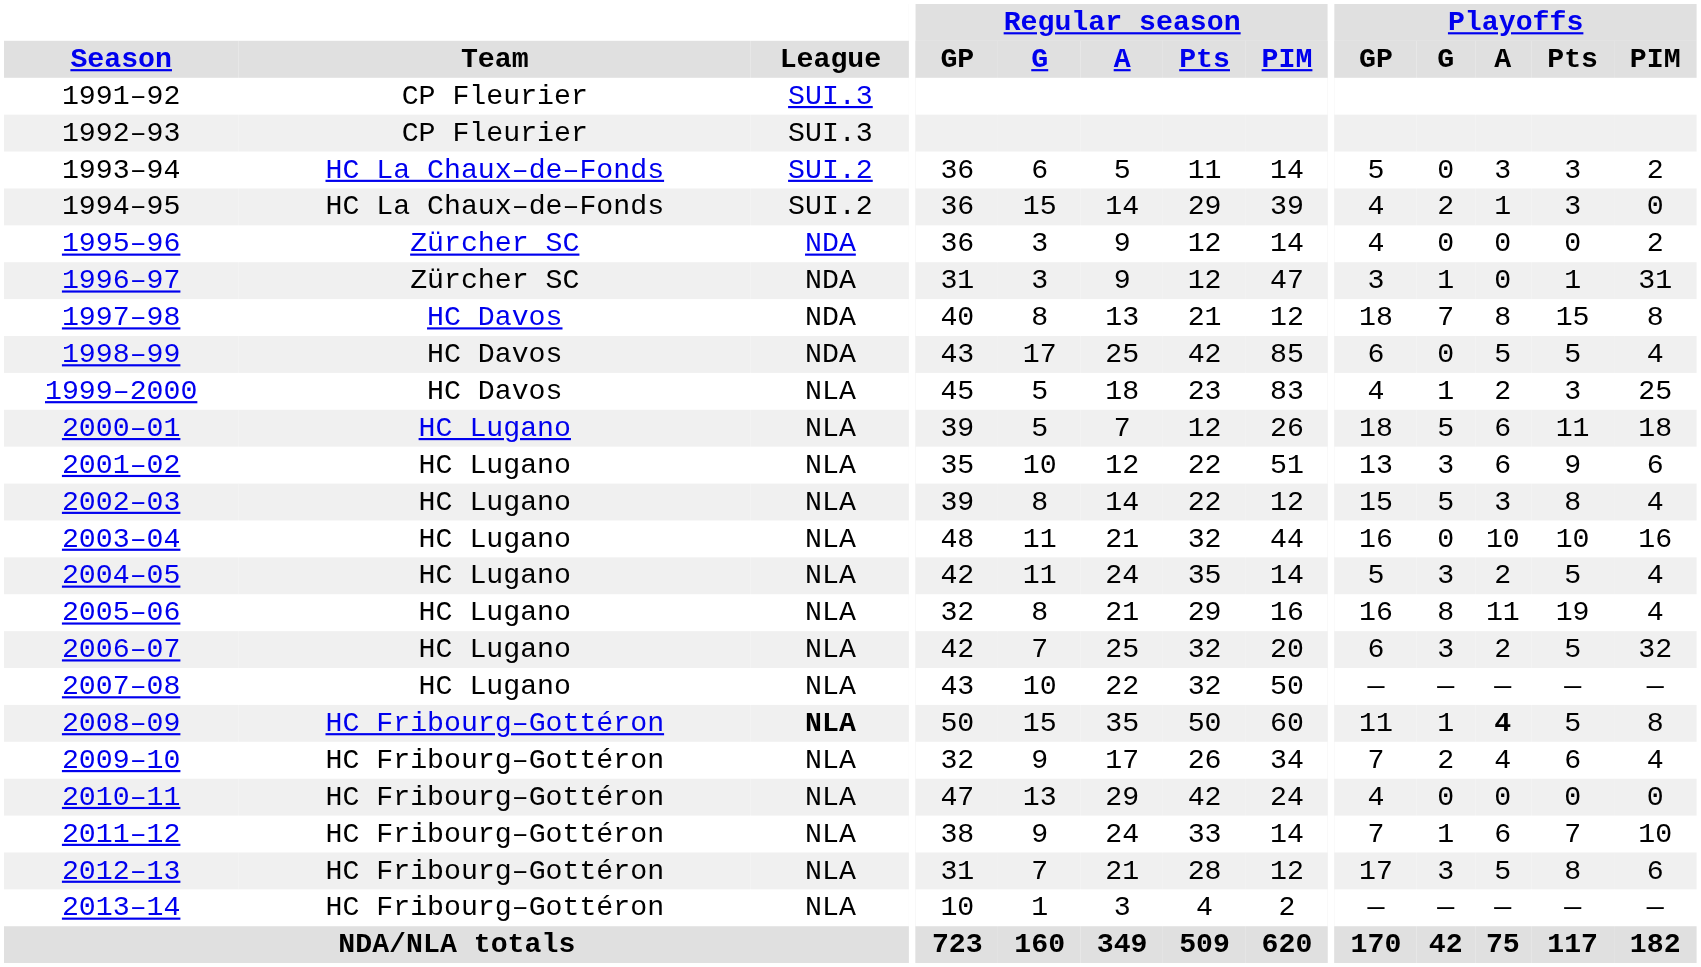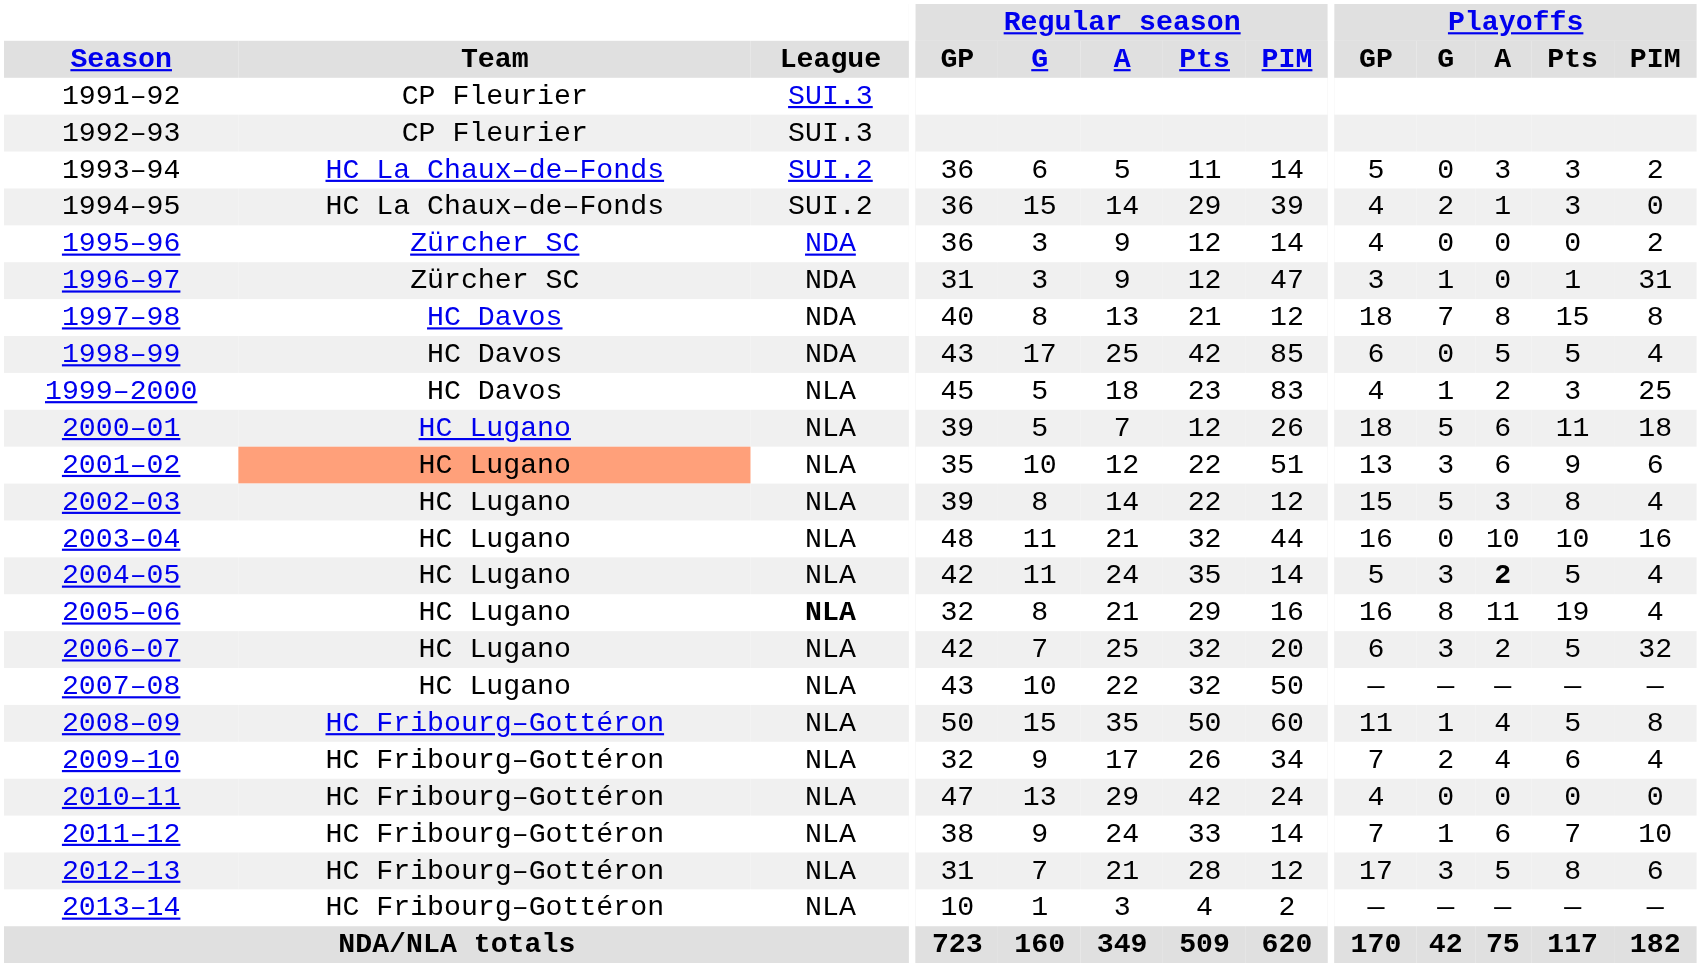(495, 465) no background -> (495, 465) lightsalmon background
(1503, 576) normal -> (1503, 576) bold
(830, 613) normal -> (830, 613) bold
(830, 723) bold -> (830, 723) normal
(1503, 723) bold -> (1503, 723) normal
